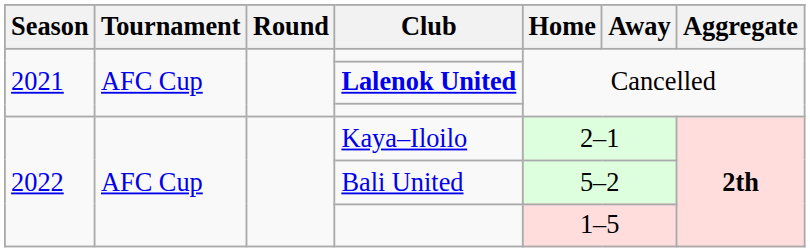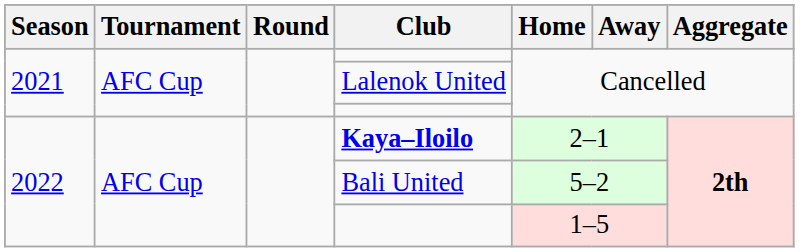(429, 82) bold -> (424, 82) normal
(404, 138) normal -> (407, 138) bold
